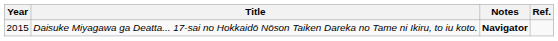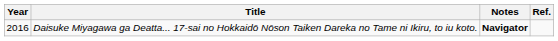(18, 28) 2015 -> (18, 28) 2016
